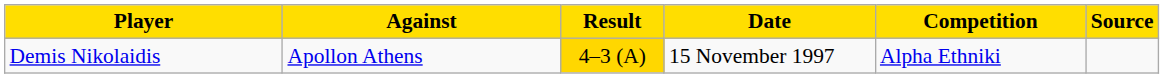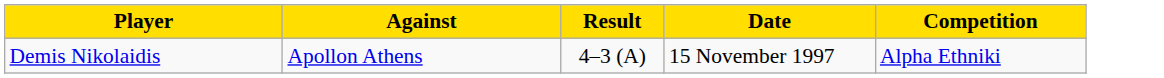- column: (1122, 21)
(612, 55) gold background -> (612, 55) no background
